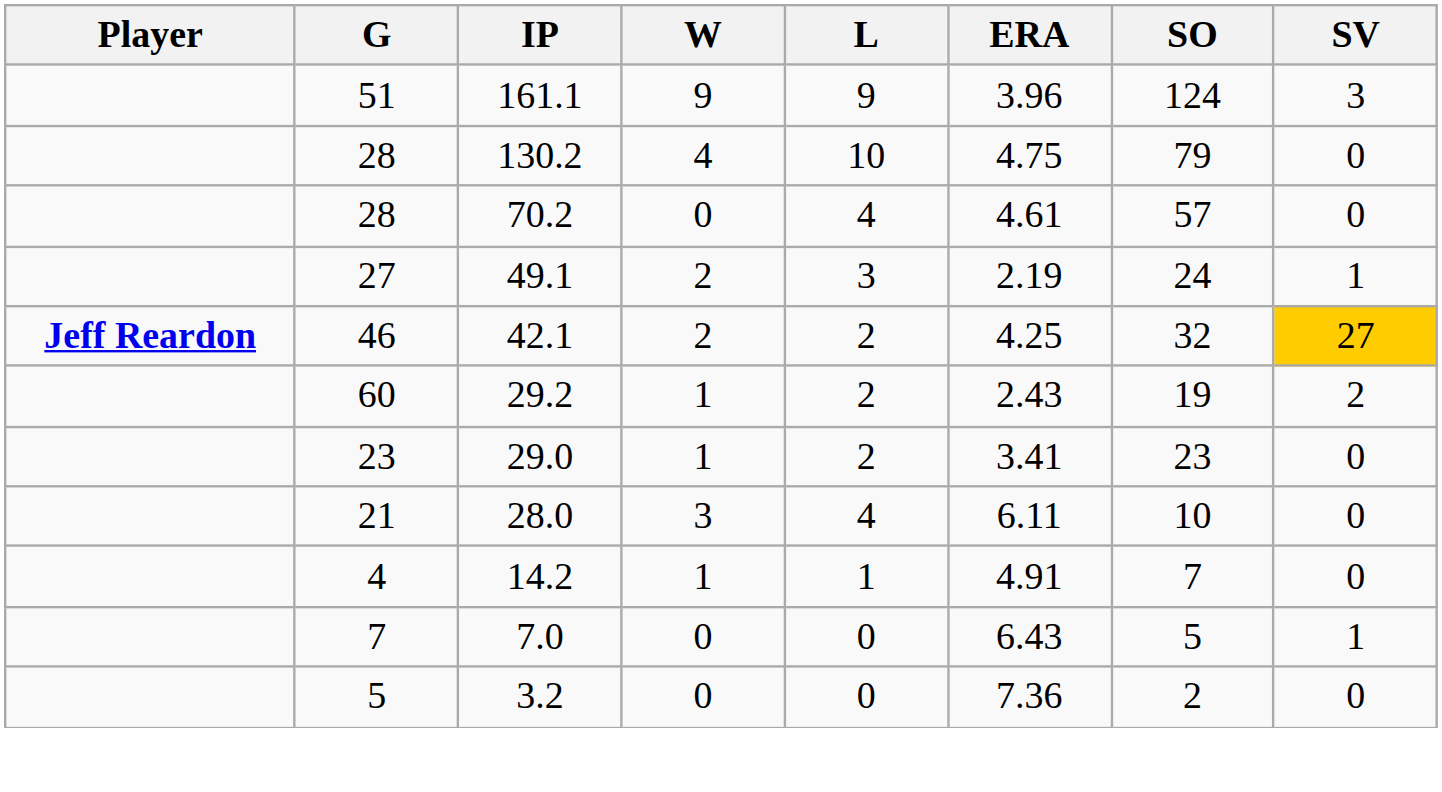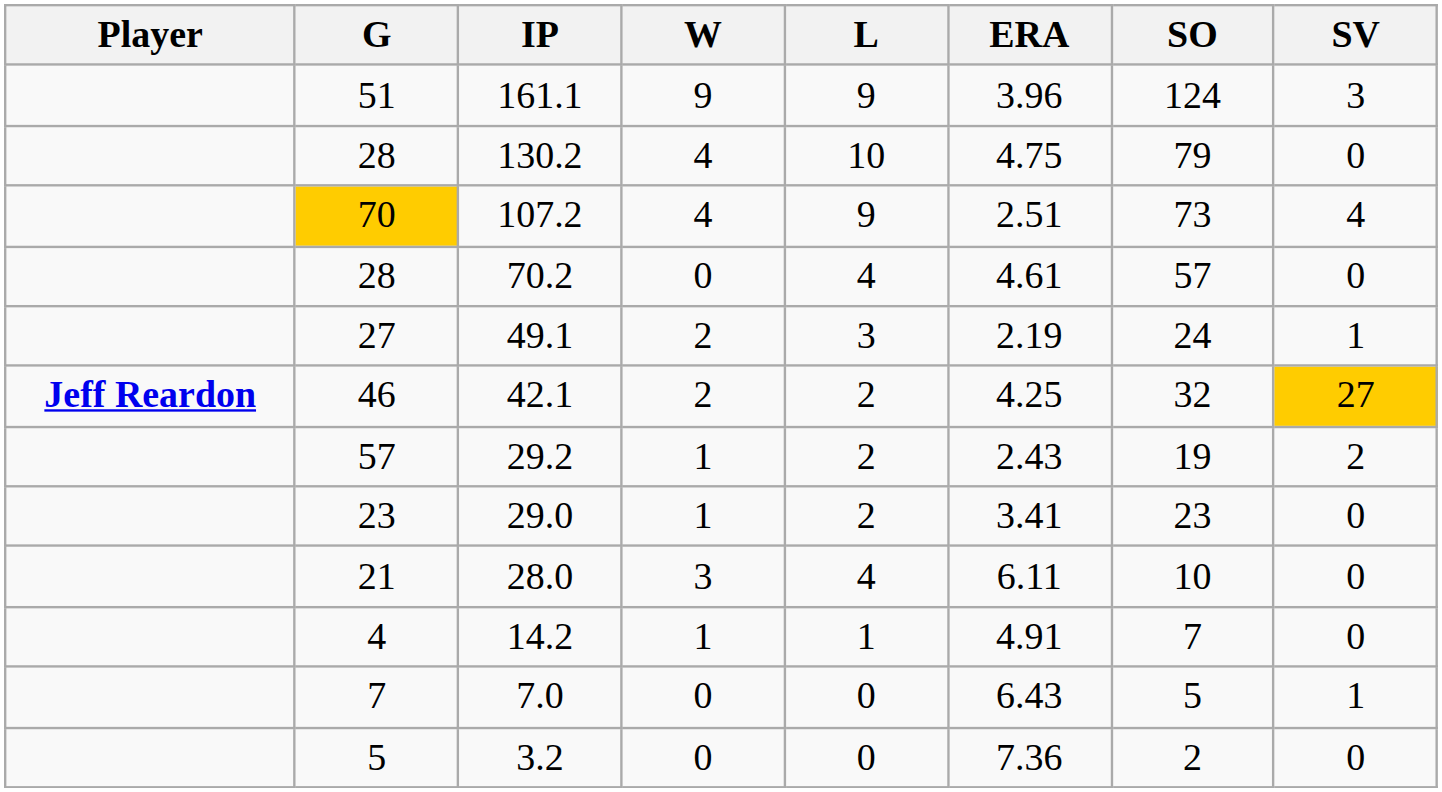+ row: (540, 214)
(377, 395) 60 -> (377, 455) 57
